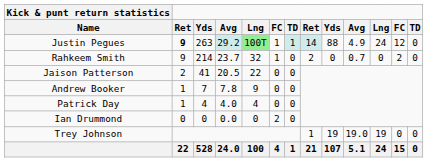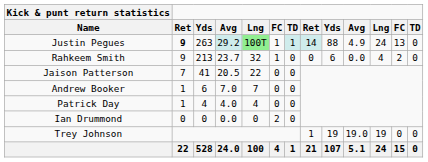(399, 42) 12 -> (399, 42) 13
(204, 58) 214 -> (204, 58) 213
(311, 58) 2 -> (311, 58) 0
(332, 58) 0 -> (332, 58) 6
(357, 58) 0.7 -> (357, 58) 0.0
(381, 58) 0 -> (381, 58) 4
(183, 73) 2 -> (183, 73) 7
(204, 88) 7 -> (204, 88) 6
(228, 88) 7.8 -> (228, 88) 7.0
(255, 88) 9 -> (255, 88) 7
